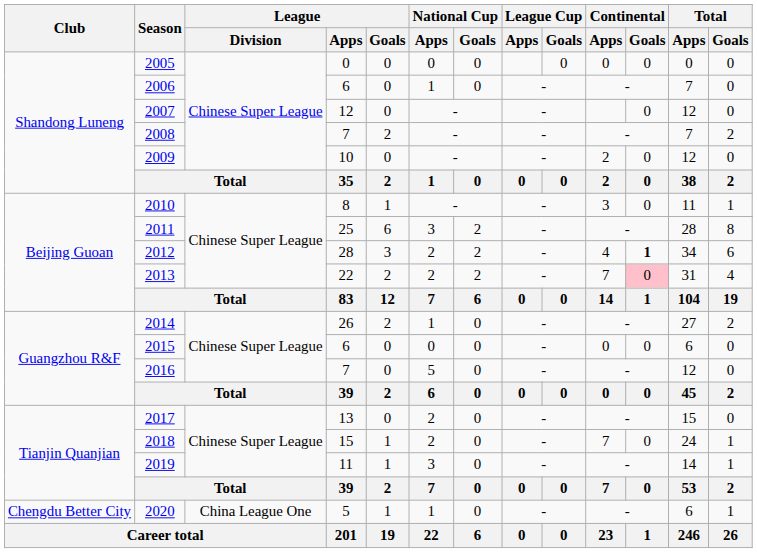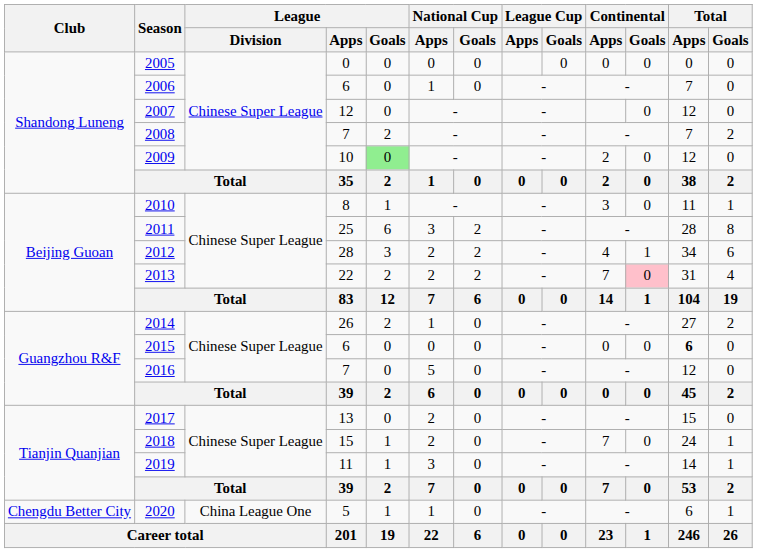(387, 157) no background -> (387, 157) lightgreen background
(647, 252) bold -> (647, 252) normal
(689, 346) normal -> (689, 346) bold
